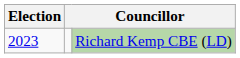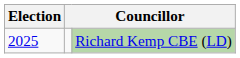(23, 40) 2023 -> (23, 40) 2025
